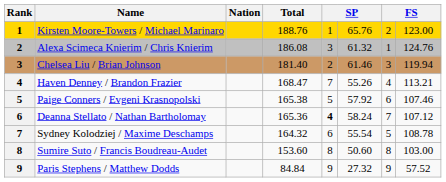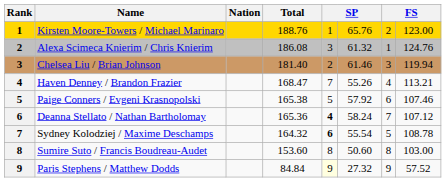(330, 133) normal -> (330, 133) bold
(330, 168) no background -> (330, 168) lightyellow background
